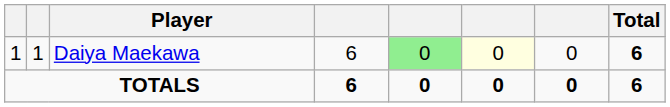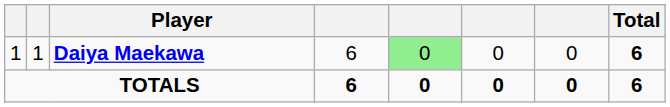(127, 53) normal -> (129, 53) bold
(498, 53) lightyellow background -> (498, 53) no background
